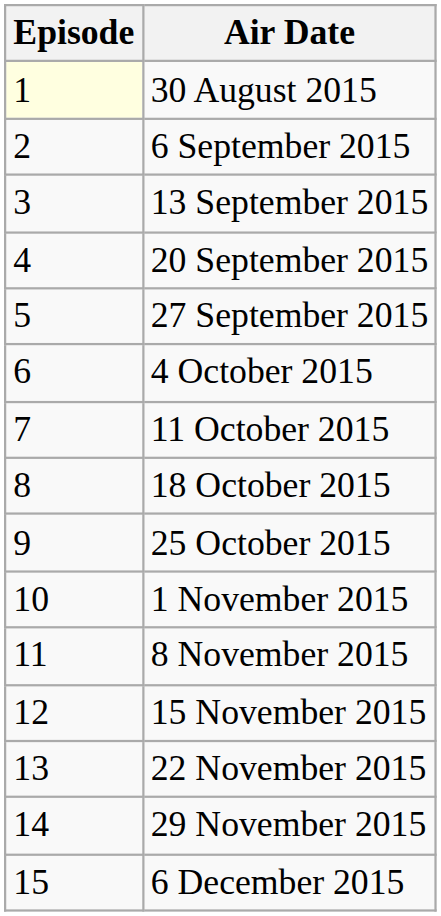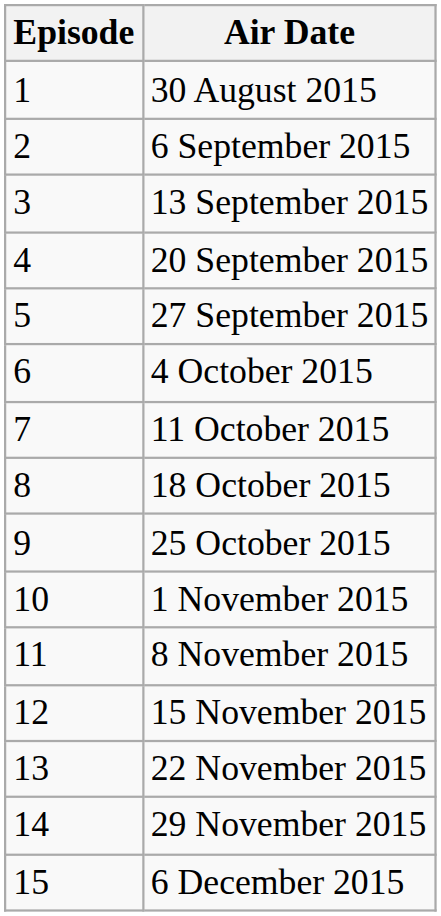(22, 89) lightyellow background -> (22, 89) no background
